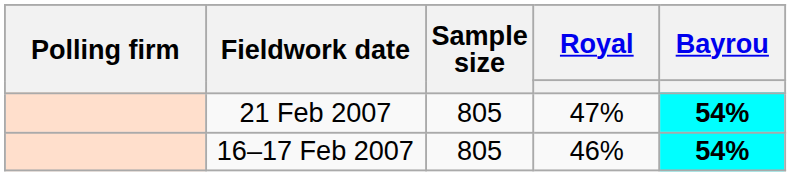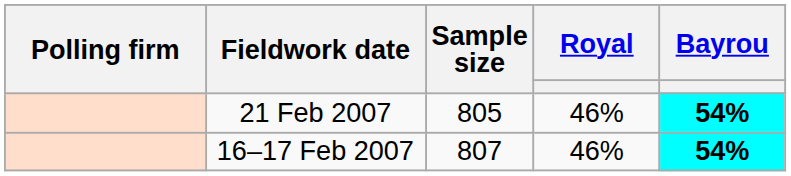(597, 113) 47% -> (597, 113) 46%
(480, 152) 805 -> (480, 152) 807
